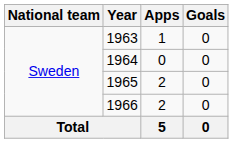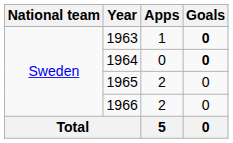(206, 37) normal -> (206, 37) bold
(206, 60) normal -> (206, 60) bold
